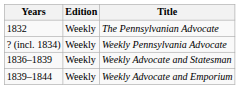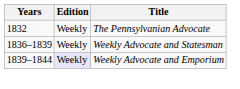- row: (164, 44)
(81, 76) no background -> (72, 60) lavender background
